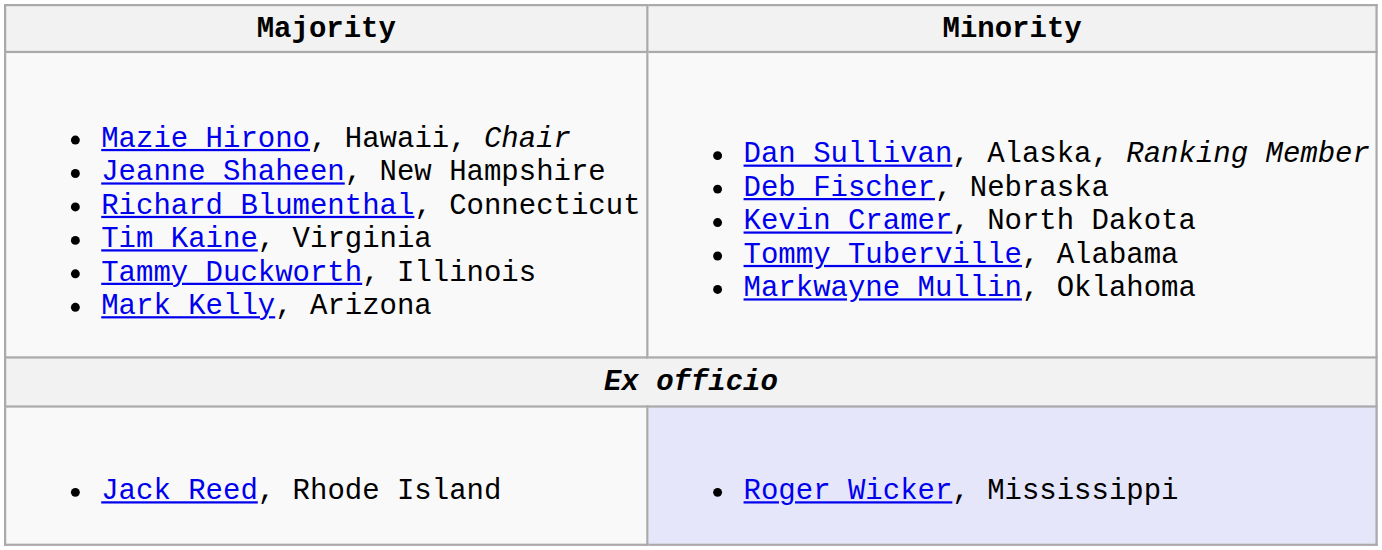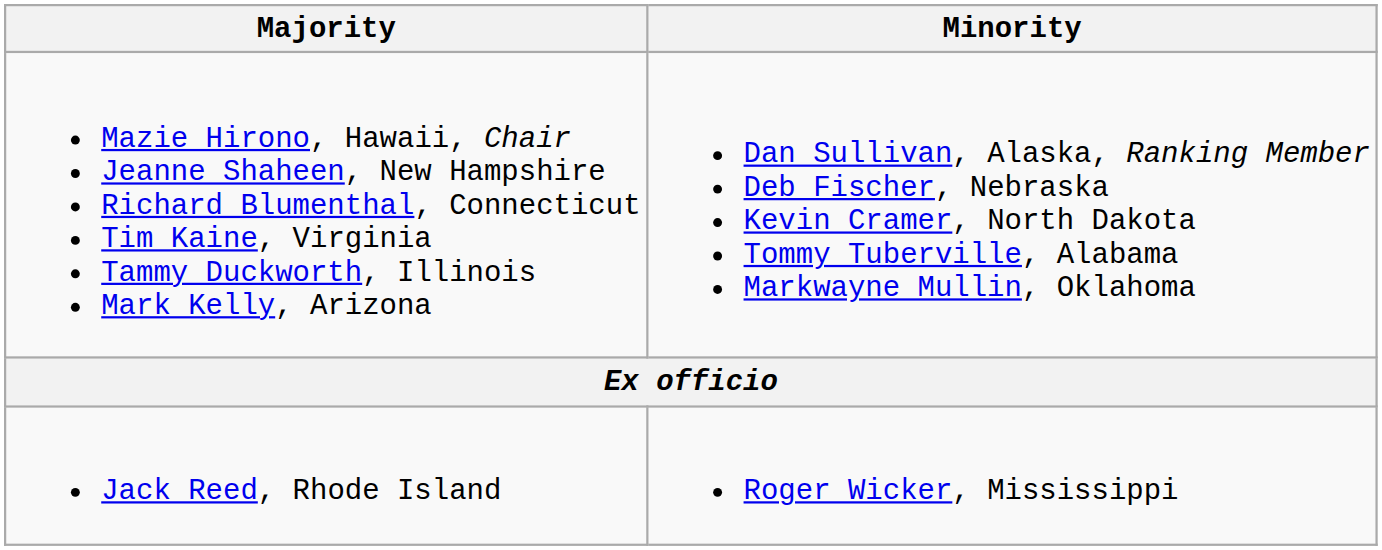(1012, 492) lavender background -> (1012, 492) no background
